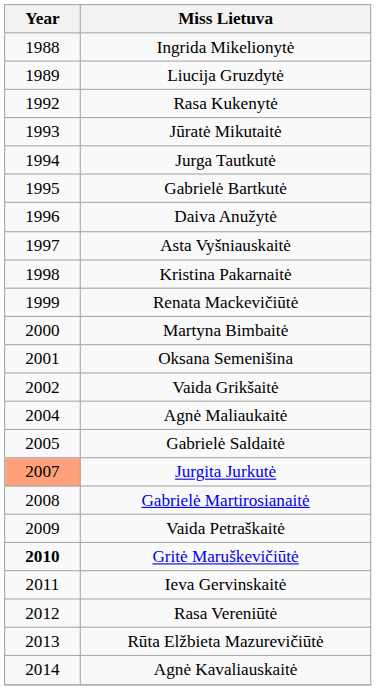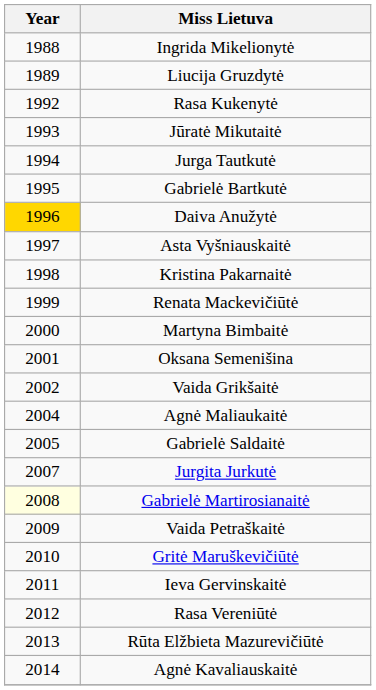(42, 217) no background -> (42, 217) gold background
(42, 471) lightsalmon background -> (42, 471) no background
(42, 500) no background -> (42, 500) lightyellow background
(42, 556) bold -> (42, 556) normal
